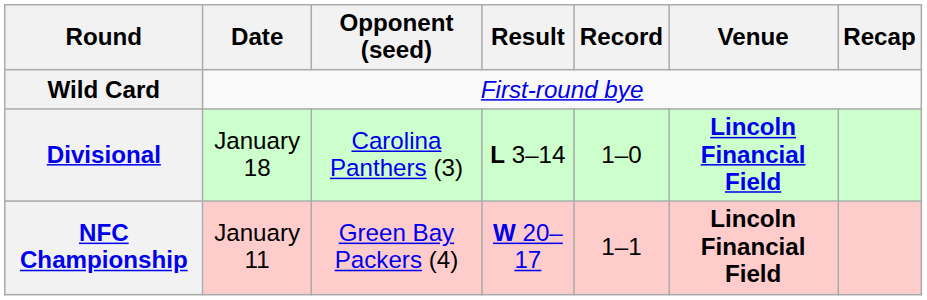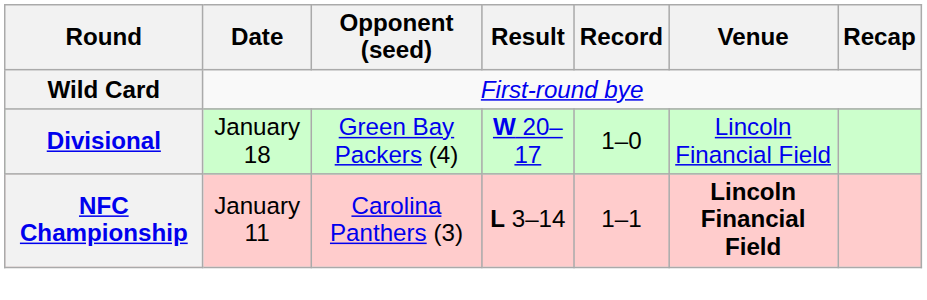(396, 154) Carolina Panthers (3) -> (396, 141) Green Bay Packers (4)
(528, 154) L 3–14 -> (528, 141) W 20–17
(753, 154) bold -> (753, 141) normal
(396, 247) Green Bay Packers (4) -> (396, 220) Carolina Panthers (3)
(528, 247) W 20–17 -> (528, 220) L 3–14
